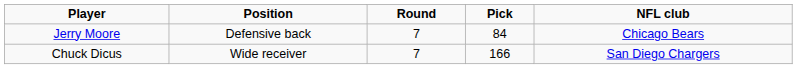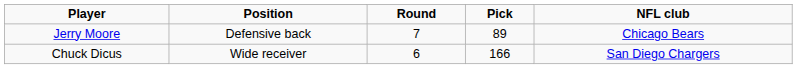(500, 34) 84 -> (500, 34) 89
(416, 53) 7 -> (416, 53) 6
